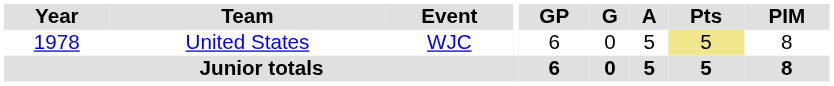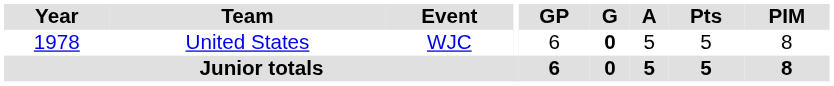(610, 42) normal -> (610, 42) bold
(706, 42) khaki background -> (706, 42) no background
